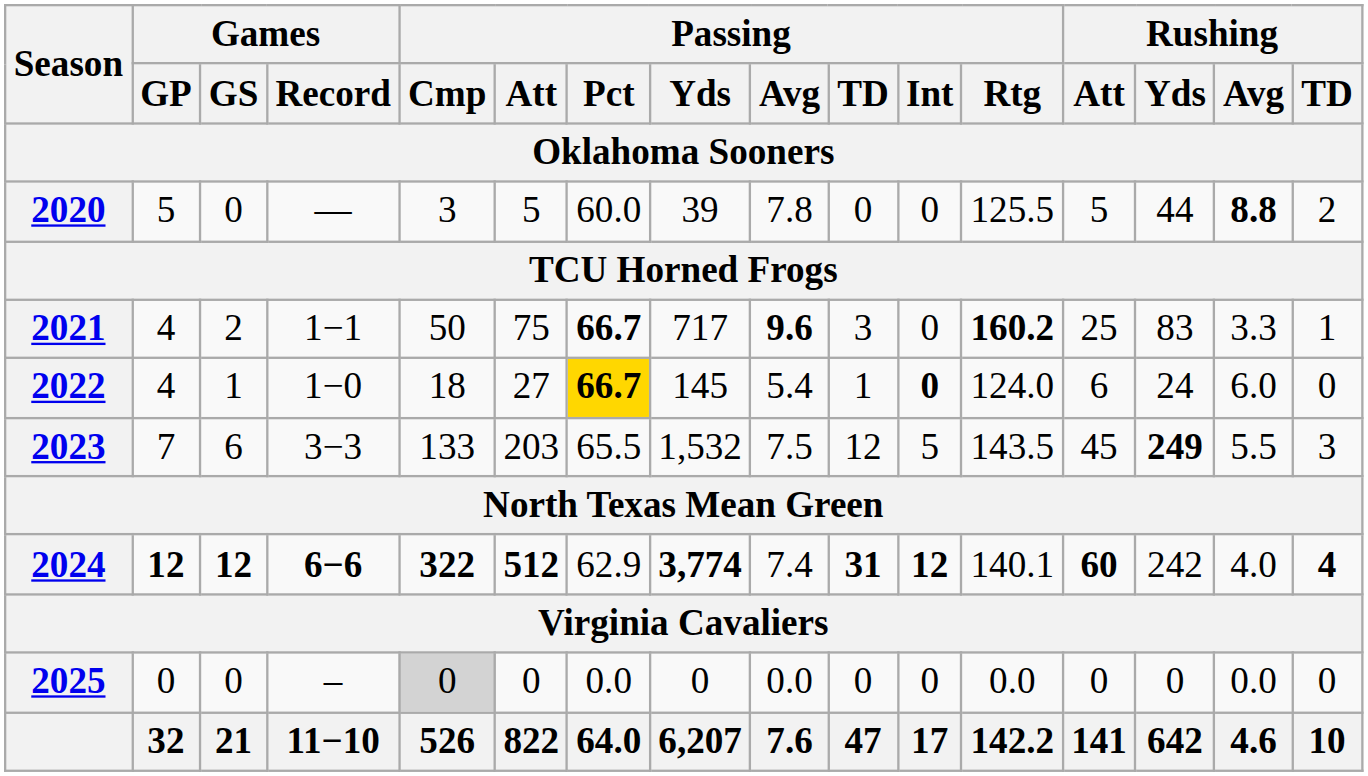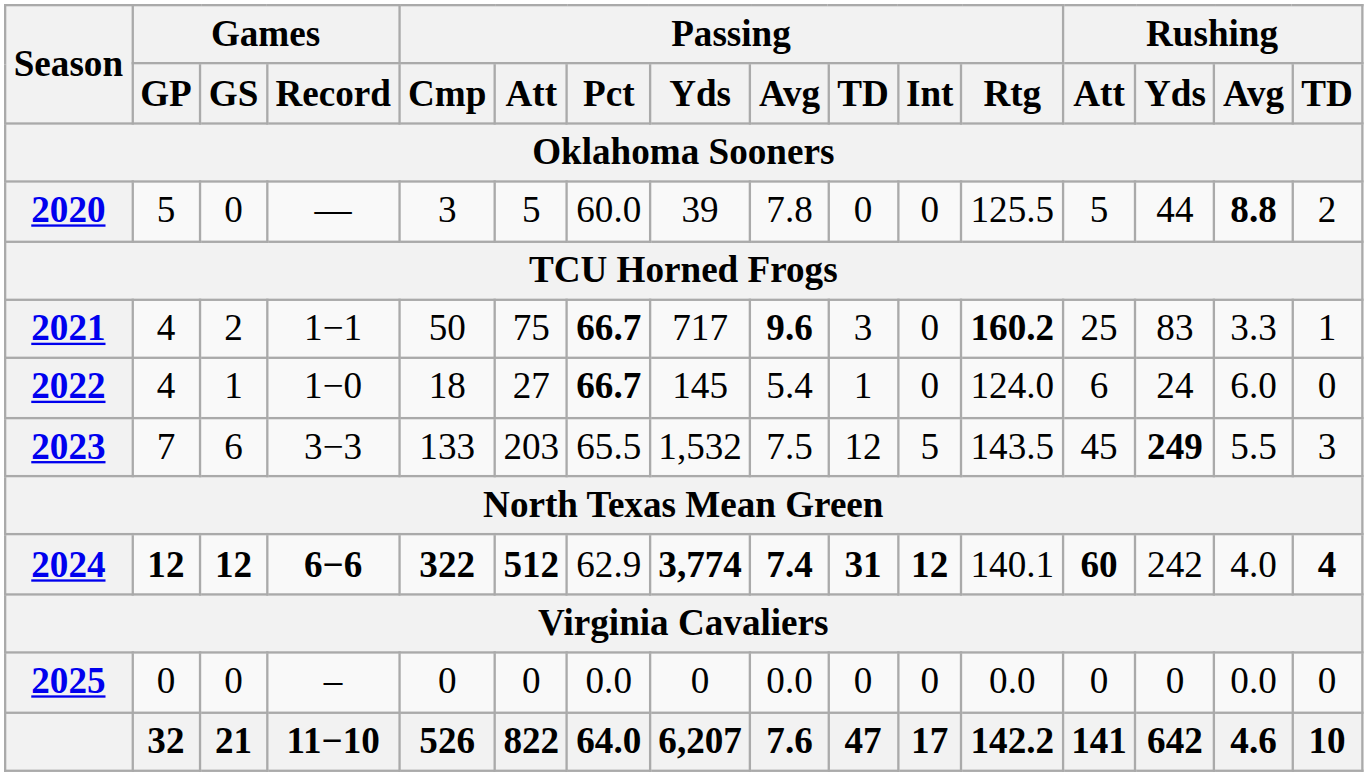(609, 387) gold background -> (609, 387) no background
(930, 387) bold -> (930, 387) normal
(790, 563) normal -> (790, 563) bold
(447, 681) lightgrey background -> (447, 681) no background
